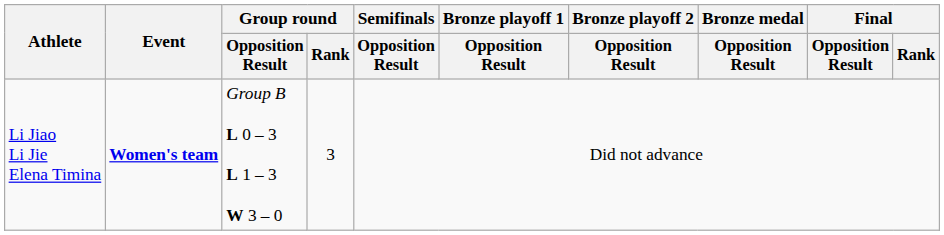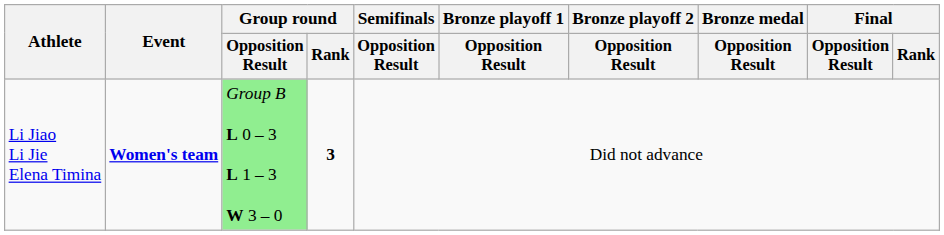(256, 155) no background -> (256, 155) lightgreen background
(330, 155) normal -> (330, 155) bold
